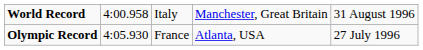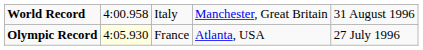(126, 34) no background -> (126, 34) lightyellow background
